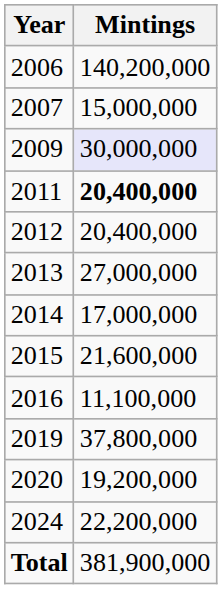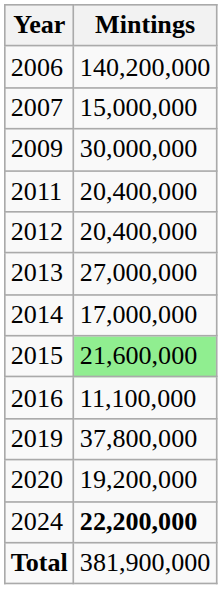(139, 149) lavender background -> (139, 149) no background
(139, 190) bold -> (139, 190) normal
(139, 356) no background -> (139, 356) lightgreen background
(139, 521) normal -> (139, 521) bold
